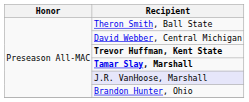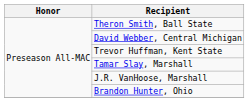(158, 51) bold -> (158, 51) normal
(143, 64) bold -> (143, 64) normal
(151, 78) lavender background -> (151, 78) no background
